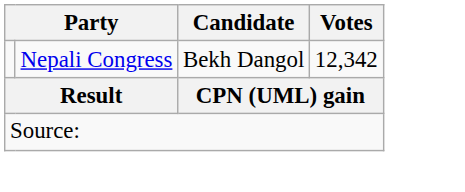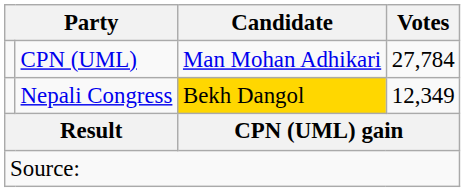+ row: (79, 58)
(244, 58) no background -> (244, 95) gold background
(346, 58) 12,342 -> (423, 95) 12,349
